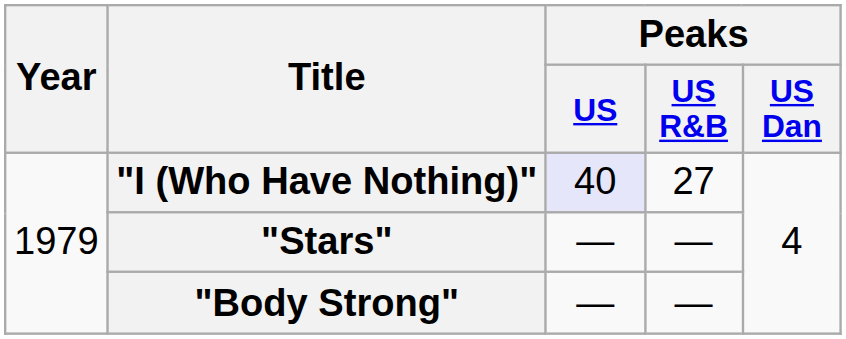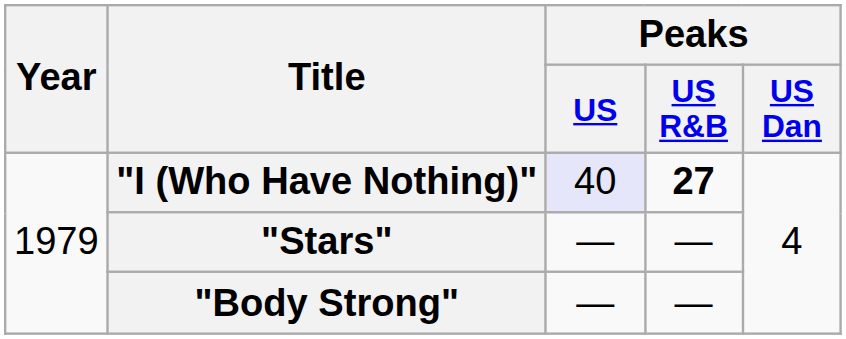(694, 181) normal -> (694, 181) bold
